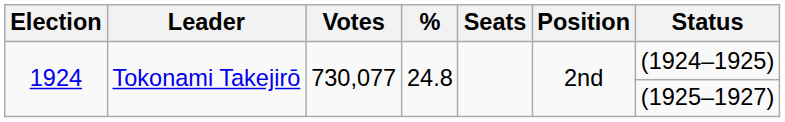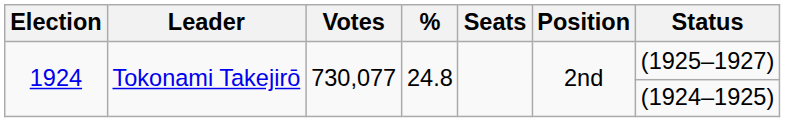(708, 60) (1924–1925) -> (708, 60) (1925–1927)
(708, 97) (1925–1927) -> (708, 97) (1924–1925)
